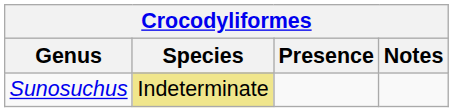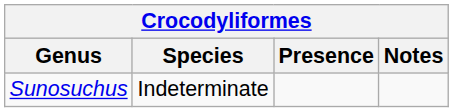(203, 89) khaki background -> (203, 89) no background
